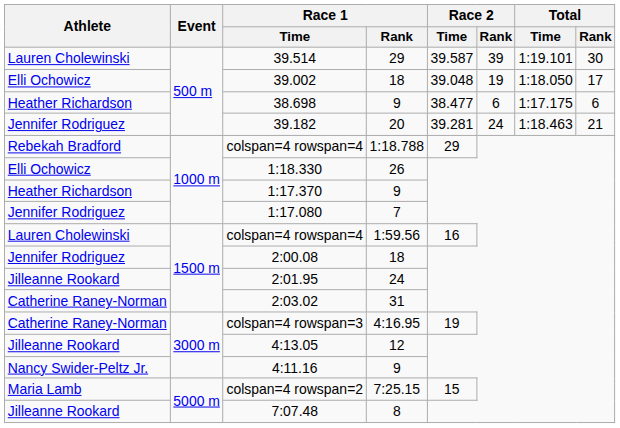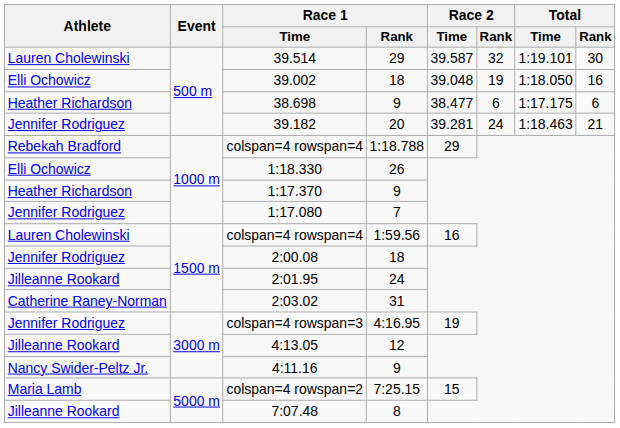(496, 59) 39 -> (496, 59) 32
(595, 81) 17 -> (595, 81) 16
(87, 324) Catherine Raney-Norman -> (66, 324) Jennifer Rodriguez
